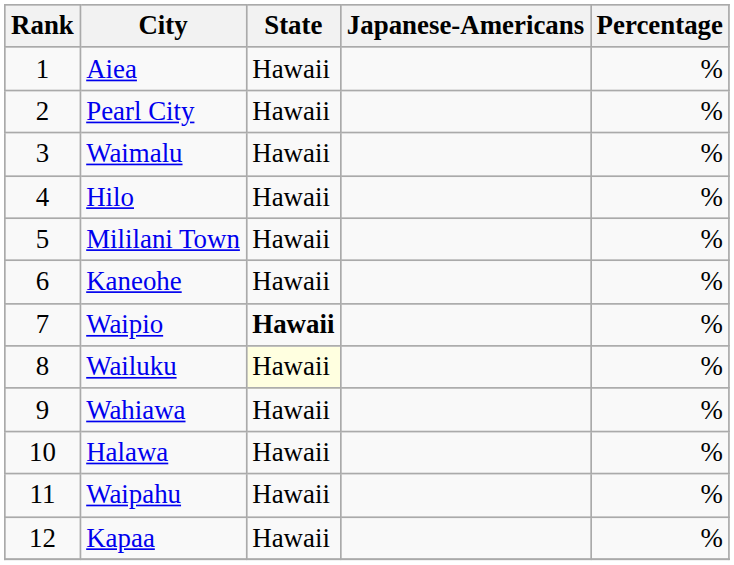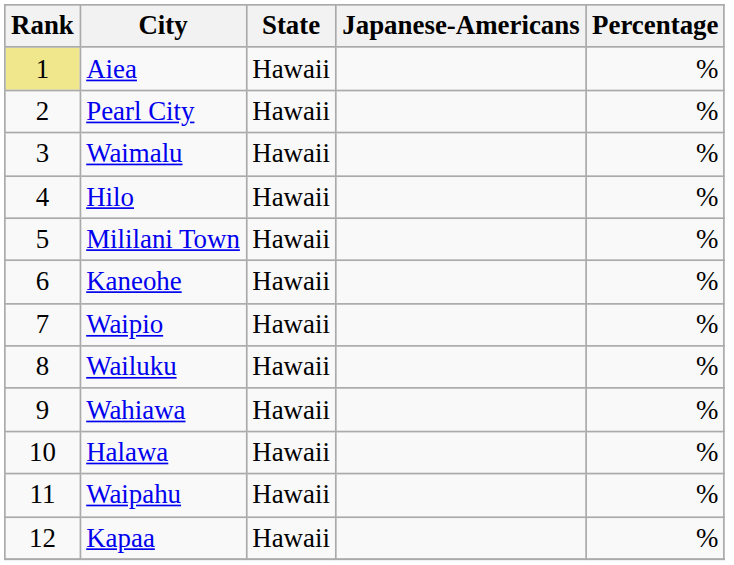(42, 68) no background -> (42, 68) khaki background
(293, 324) bold -> (291, 324) normal
(291, 366) lightyellow background -> (291, 366) no background
